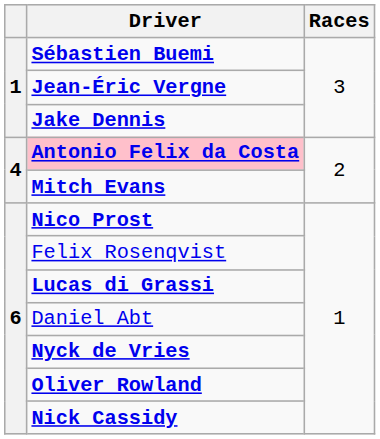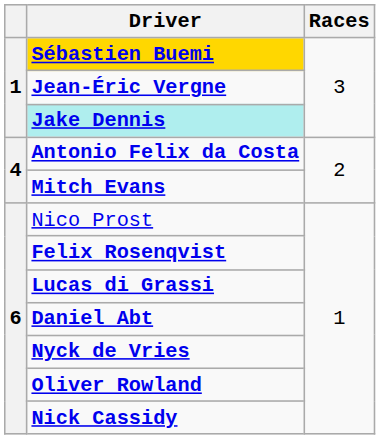(123, 54) no background -> (123, 54) gold background
(98, 120) no background -> (98, 120) paleturquoise background
(165, 154) pink background -> (165, 154) no background
(92, 220) bold -> (92, 220) normal
(129, 253) normal -> (129, 253) bold
(92, 319) normal -> (92, 319) bold
